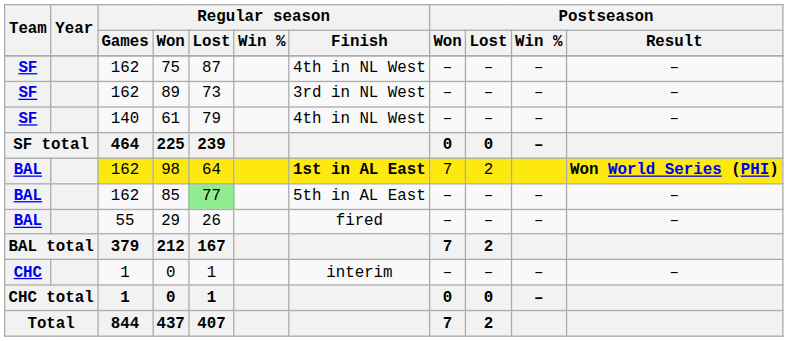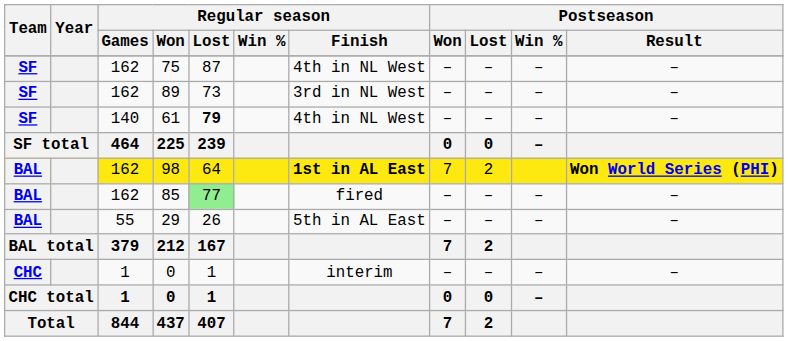(211, 120) normal -> (211, 120) bold
(359, 196) 5th in AL East -> (359, 196) fired
(359, 222) fired -> (359, 222) 5th in AL East
